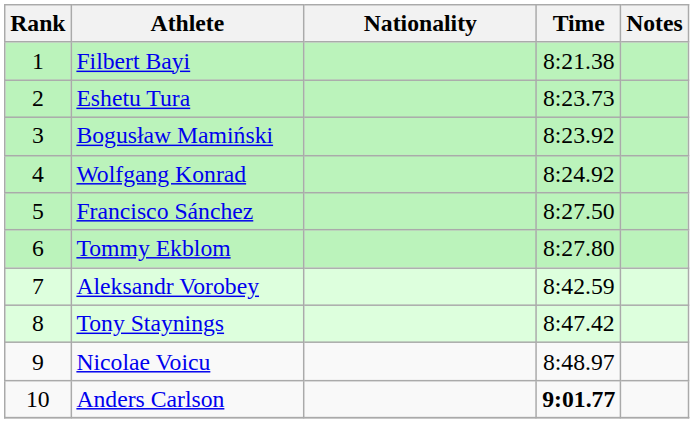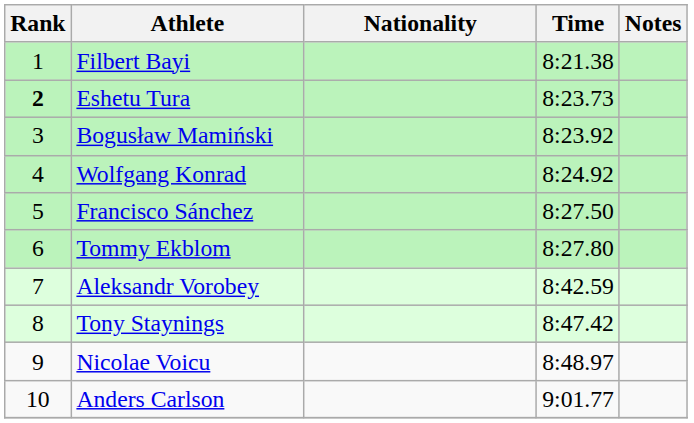(38, 98) normal -> (38, 98) bold
(579, 398) bold -> (578, 398) normal
